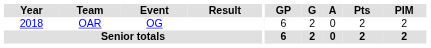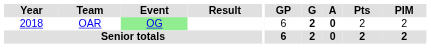(154, 23) no background -> (154, 23) lightgreen background
(312, 23) normal -> (312, 23) bold
(333, 23) normal -> (333, 23) bold
